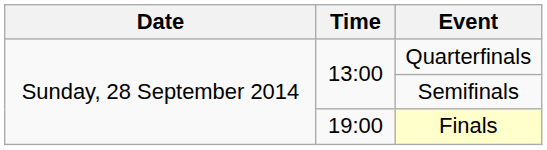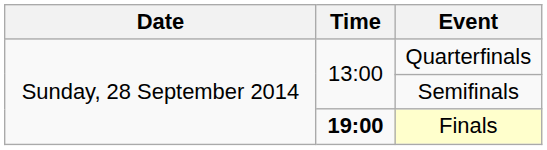(355, 126) normal -> (355, 126) bold
